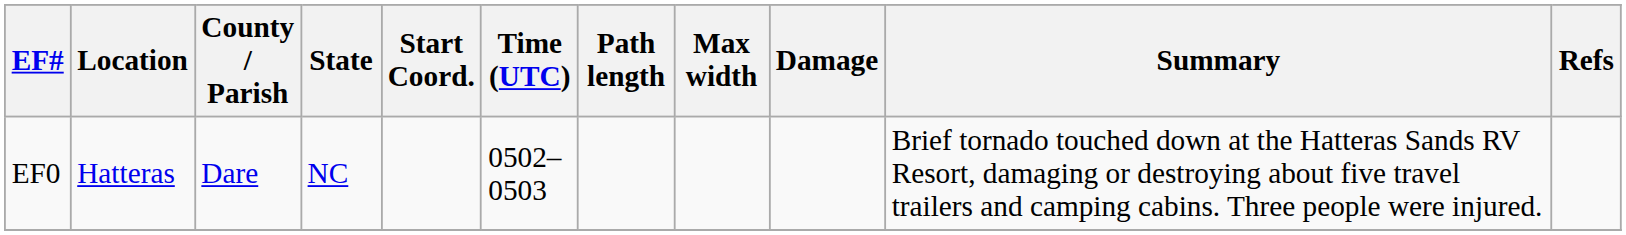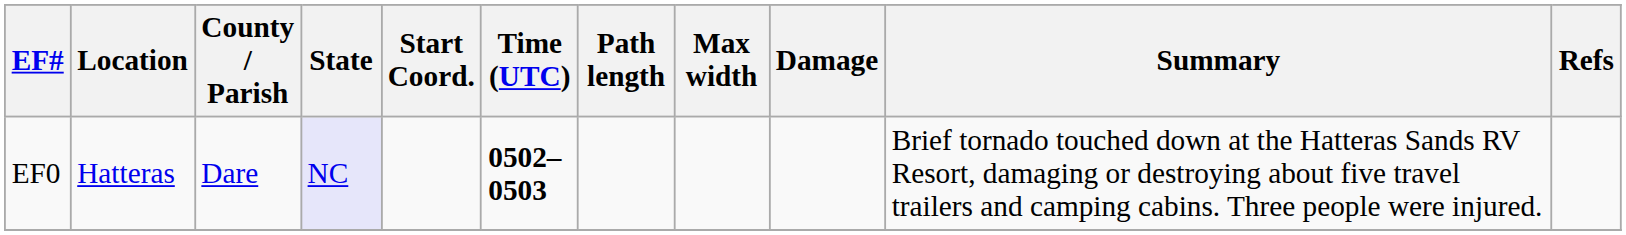(328, 172) no background -> (328, 172) lavender background
(525, 172) normal -> (525, 172) bold
